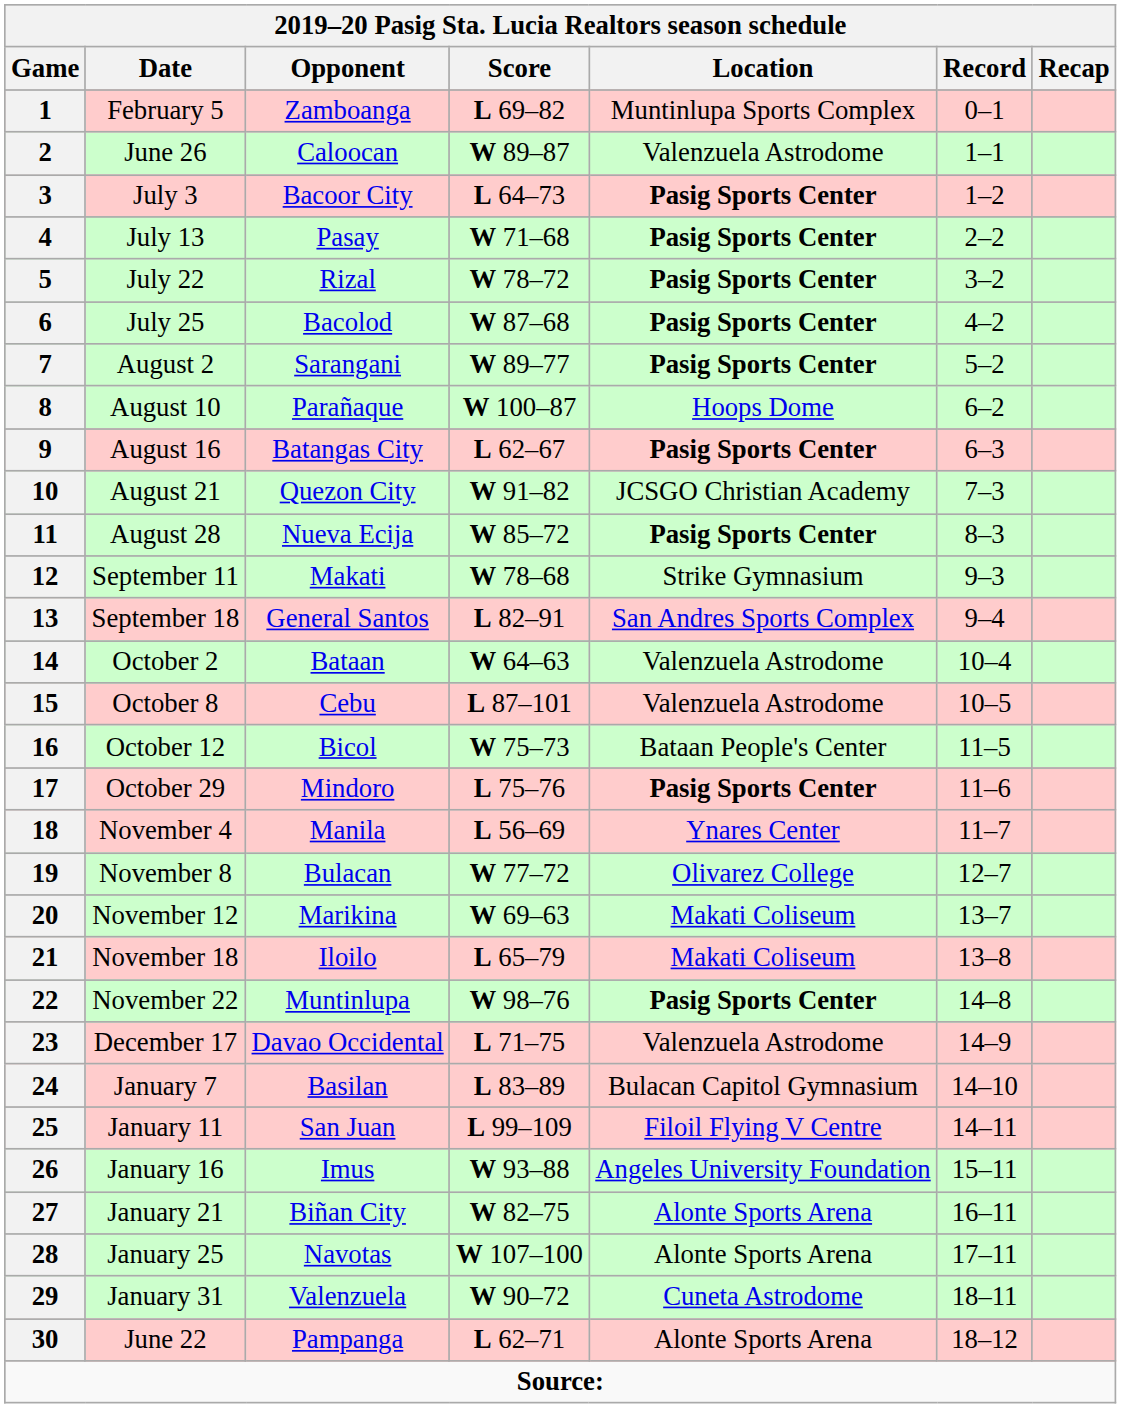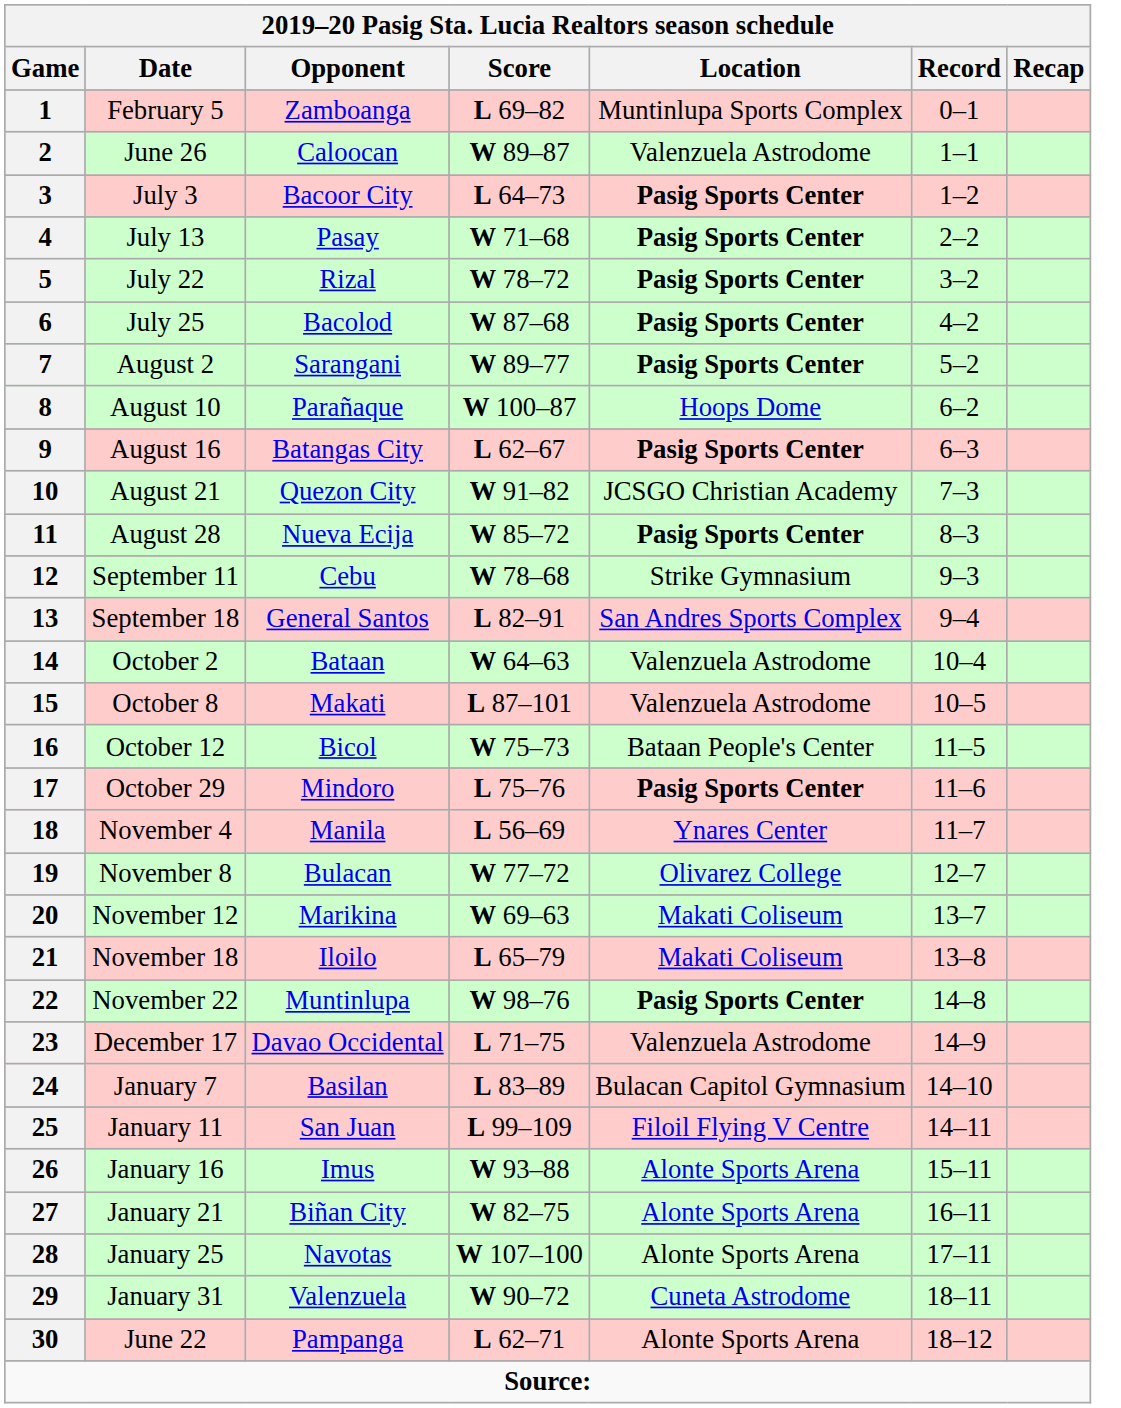(348, 576) Makati -> (348, 576) Cebu
(348, 703) Cebu -> (348, 703) Makati
(763, 1169) Angeles University Foundation -> (750, 1169) Alonte Sports Arena
